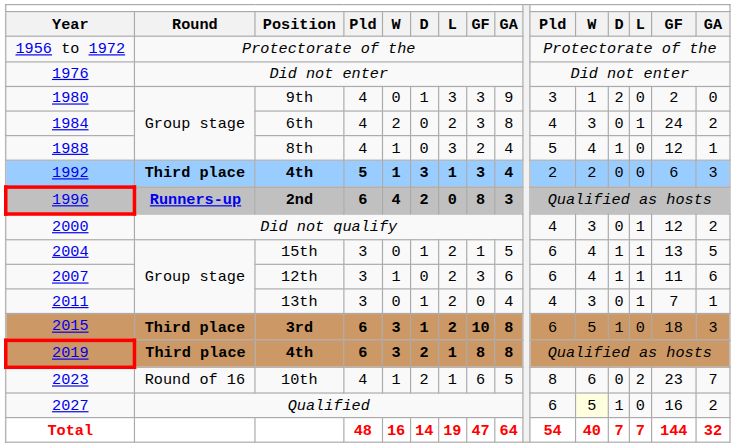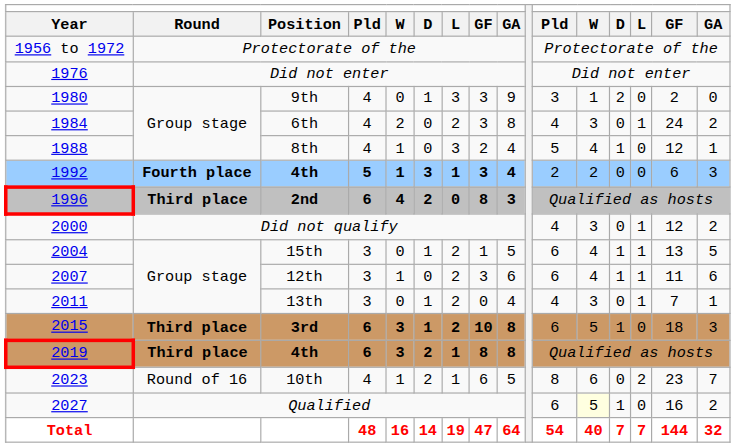(195, 174) Third place -> (197, 174) Fourth place
(195, 200) Runners-up -> (198, 200) Third place
